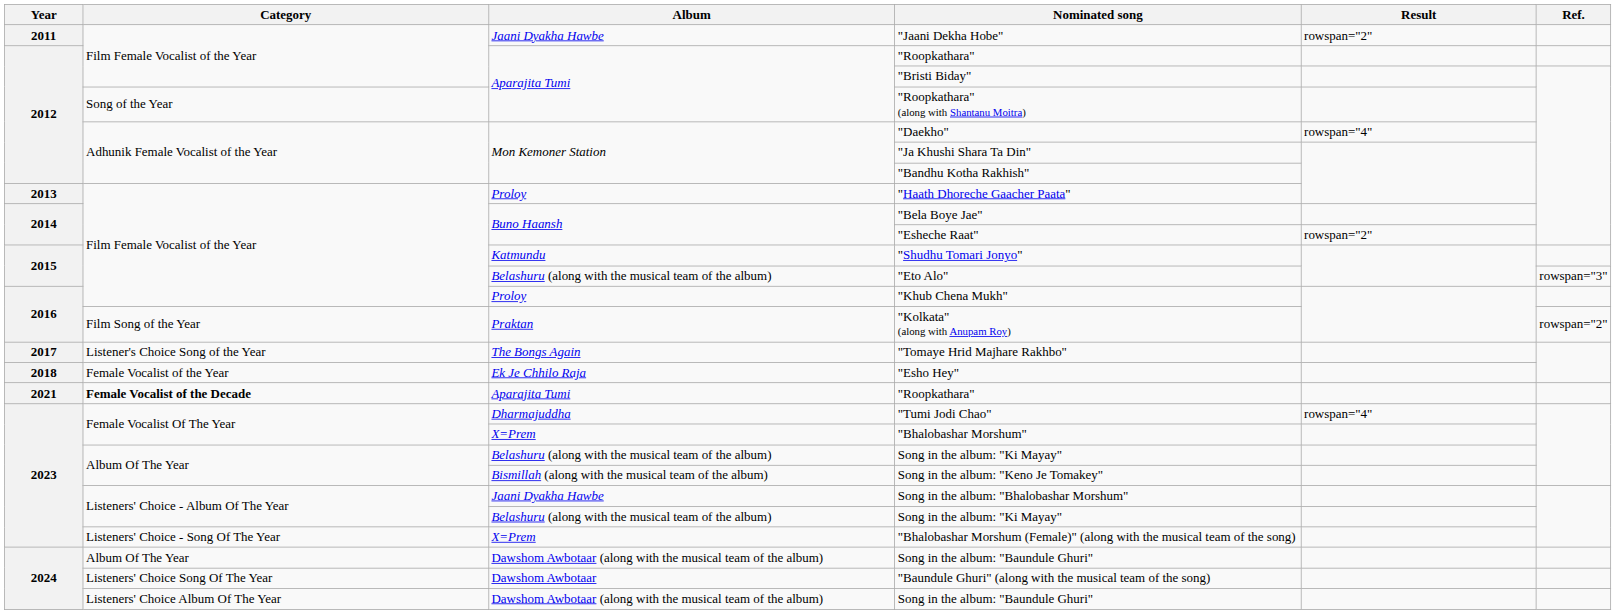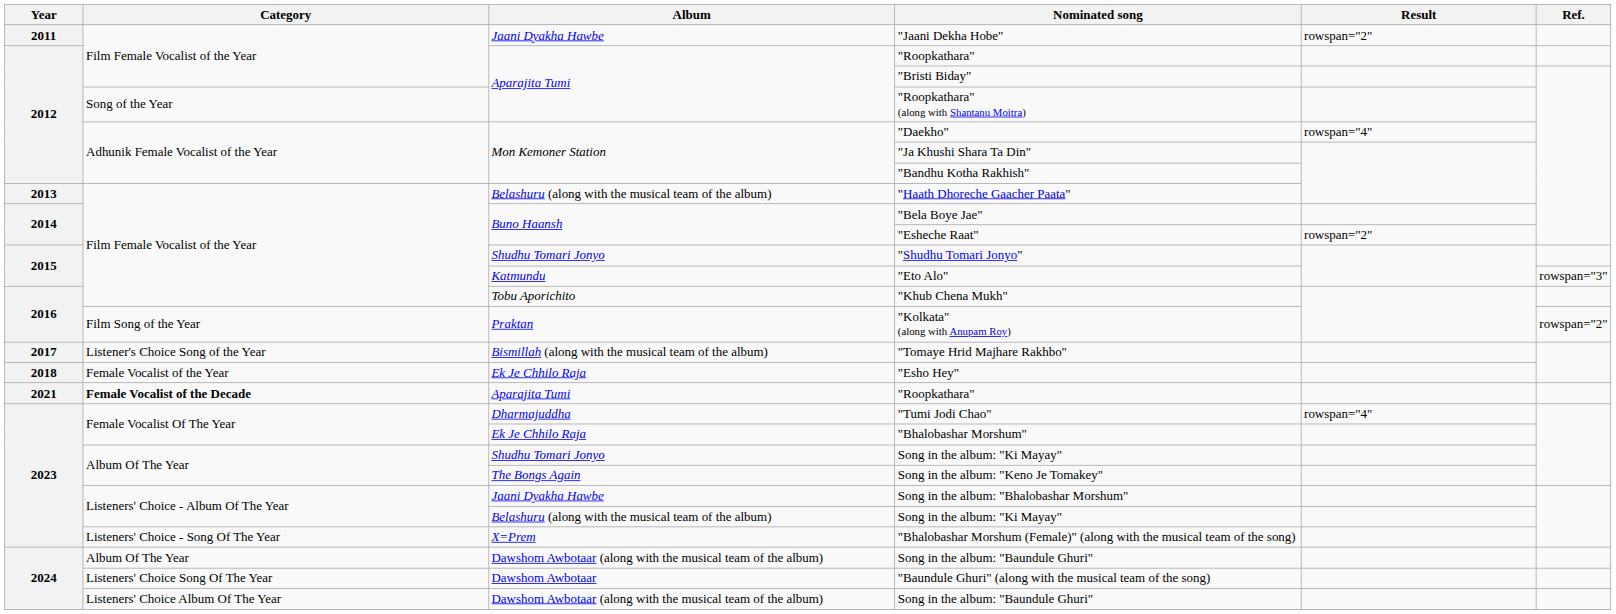(509, 193) Proloy -> (631, 193) Belashuru (along with the musical team of the album)
(518, 255) Katmundu -> (548, 255) Shudhu Tomari Jonyo
(631, 276) Belashuru (along with the musical team of the album) -> (518, 276) Katmundu
(509, 296) Proloy -> (533, 296) Tobu Aporichito
(536, 352) The Bongs Again -> (630, 352) Bismillah (along with the musical team of the album)
(514, 434) X=Prem -> (539, 434) Ek Je Chhilo Raja
(631, 455) Belashuru (along with the musical team of the album) -> (548, 455) Shudhu Tomari Jonyo
(630, 475) Bismillah (along with the musical team of the album) -> (536, 475) The Bongs Again
